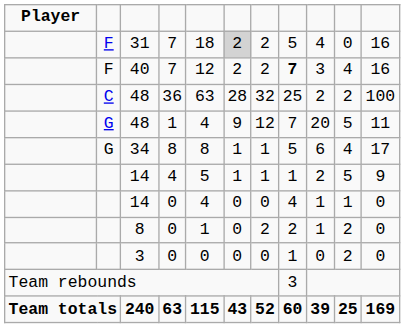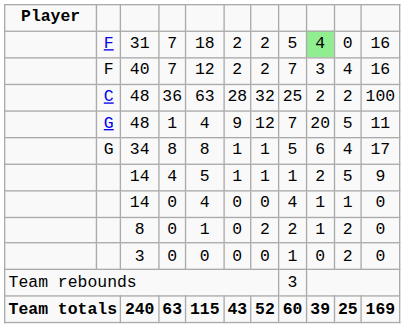(237, 45) lightgrey background -> (237, 45) no background
(320, 45) no background -> (320, 45) lightgreen background
(293, 71) bold -> (293, 71) normal
